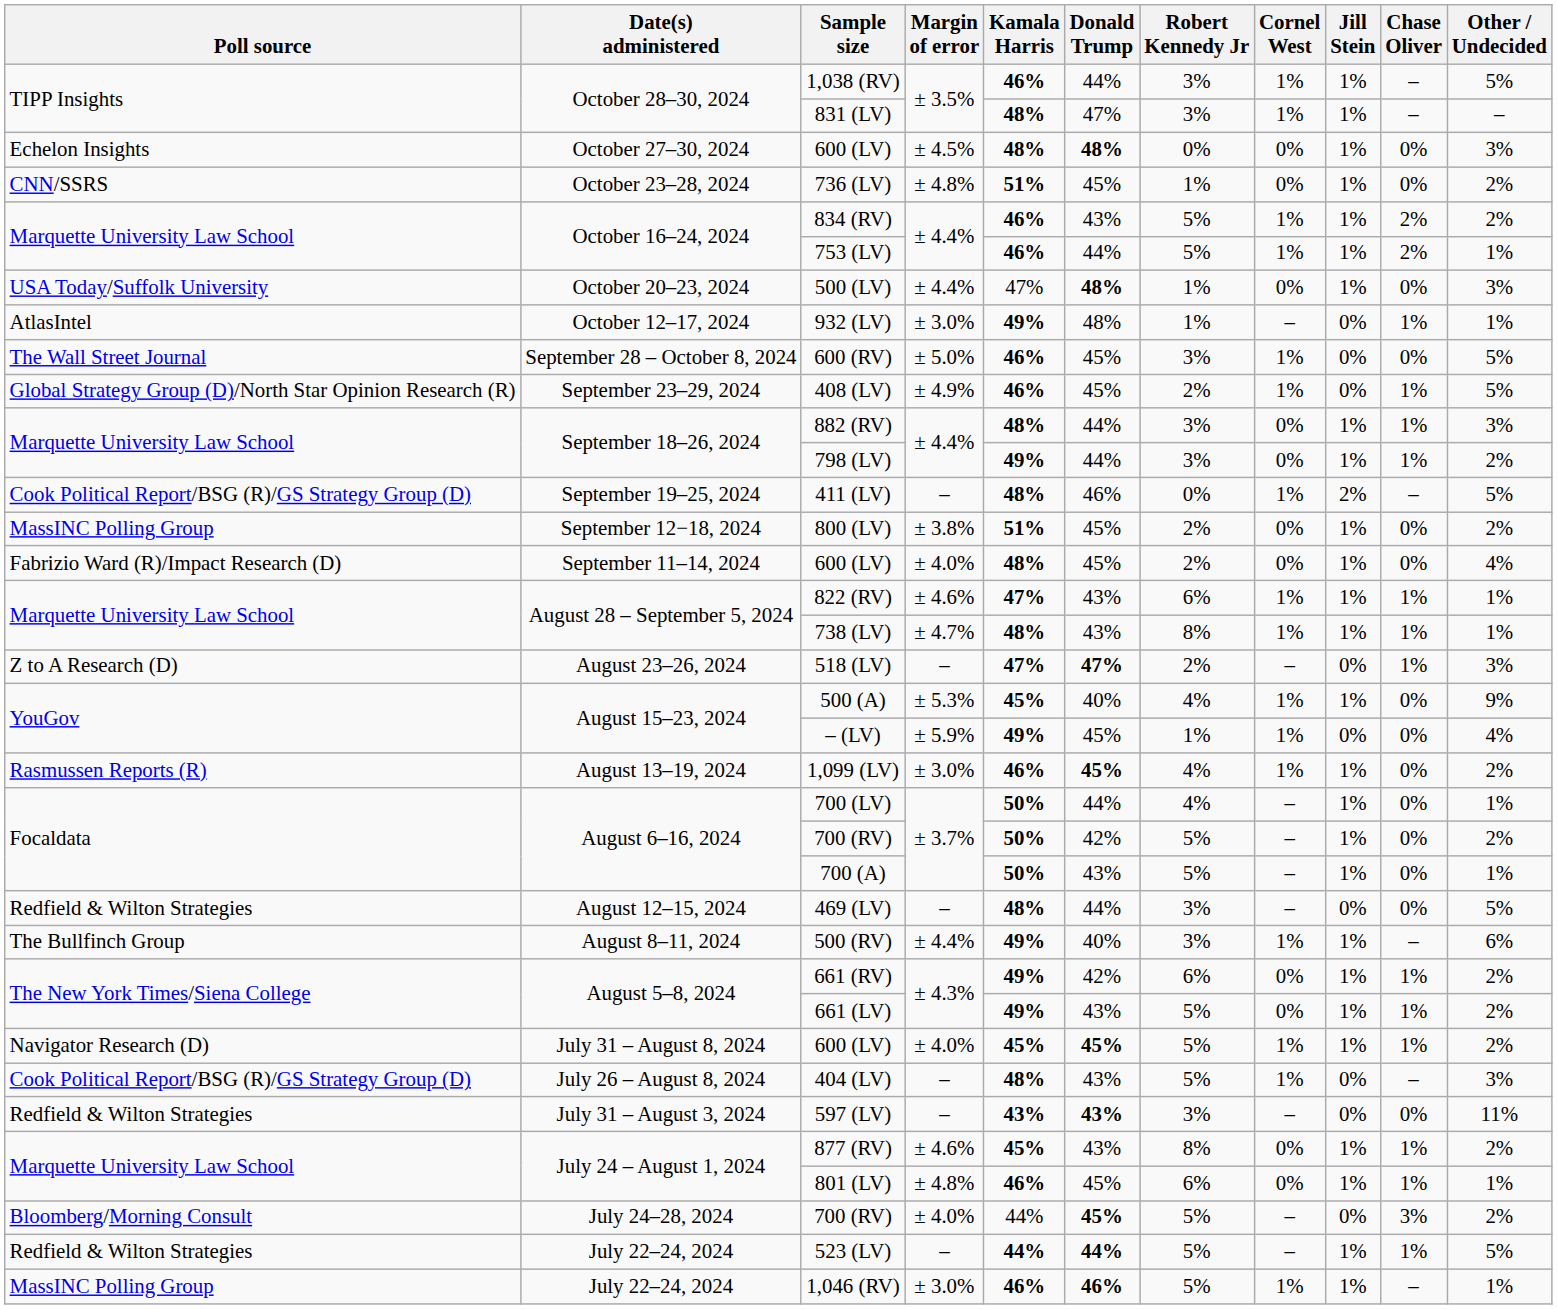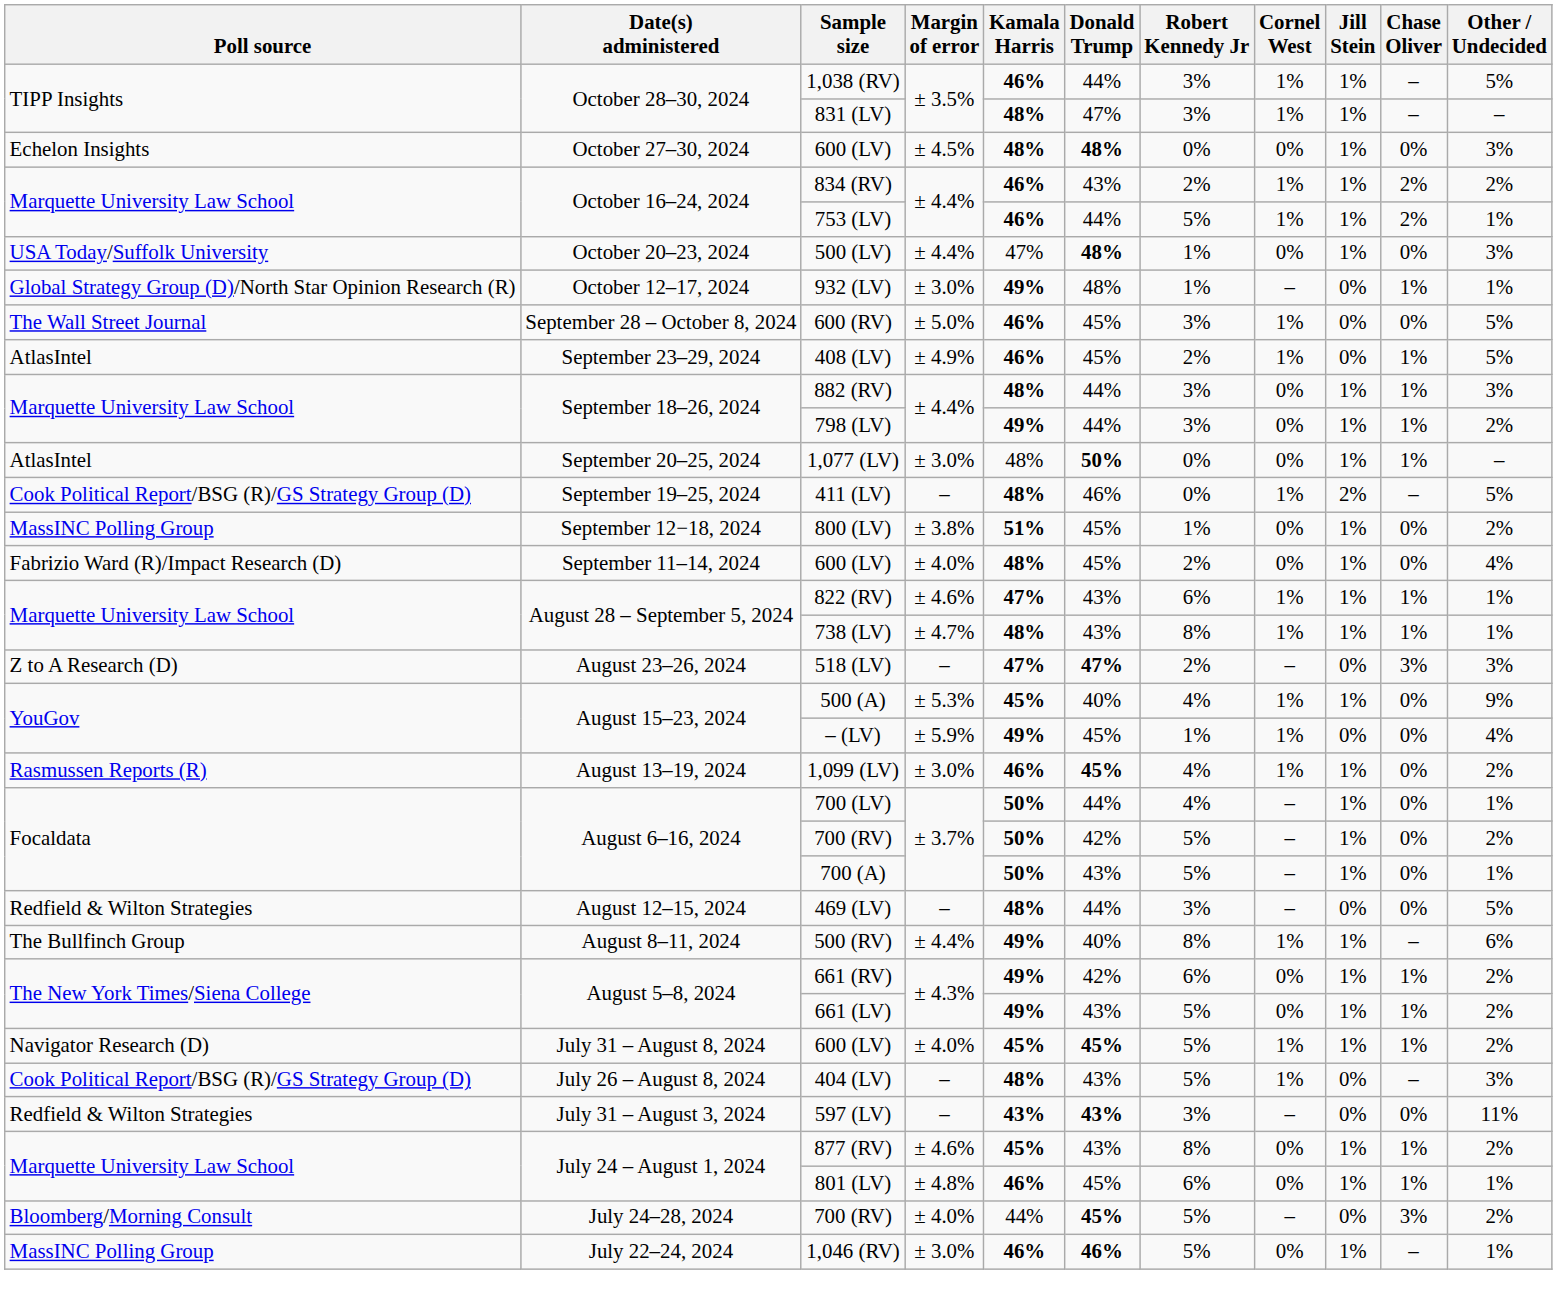- row: (661, 184)
(1197, 218) 5% -> (1197, 184) 2%
(51, 322) AtlasIntel -> (263, 287) Global Strategy Group (D)/North Star Opinion Research (R)
(263, 391) Global Strategy Group (D)/North Star Opinion Research (R) -> (51, 356) AtlasIntel
+ row: (661, 460)
(1197, 528) 2% -> (1197, 528) 1%
(1414, 666) 1% -> (1414, 666) 3%
(1197, 942) 3% -> (1197, 942) 8%
- row: (661, 1252)
(1290, 1286) 1% -> (1290, 1252) 0%
